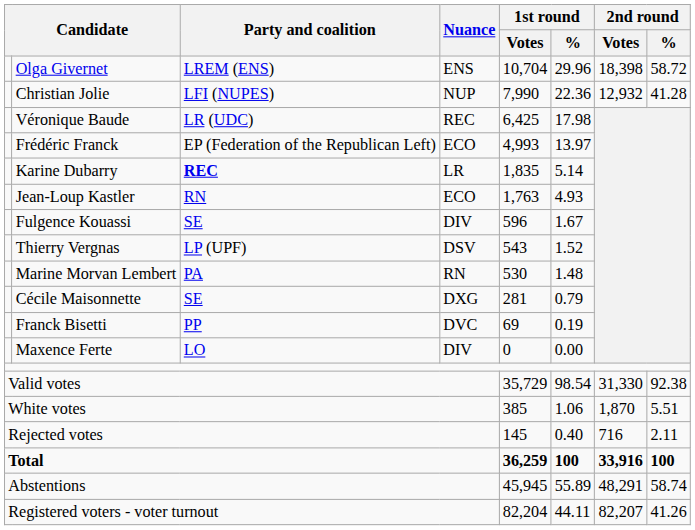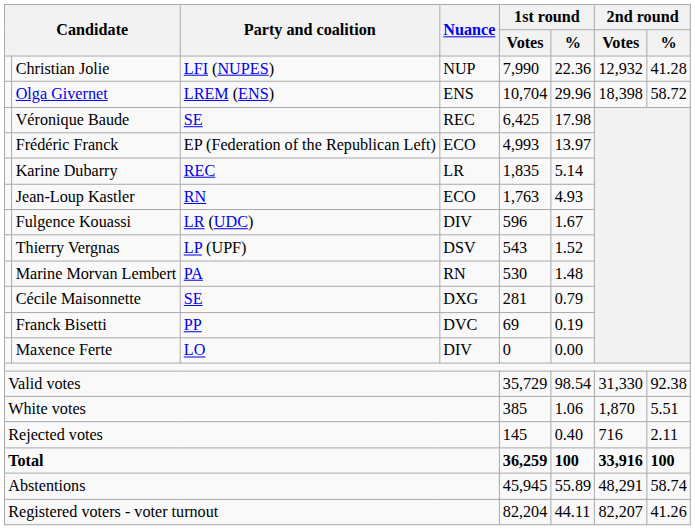rows swapped: (62, 68) <-> (63, 94)
(219, 119) LR (UDC) -> (193, 119) SE
(201, 171) bold -> (199, 171) normal
(193, 222) SE -> (219, 222) LR (UDC)
